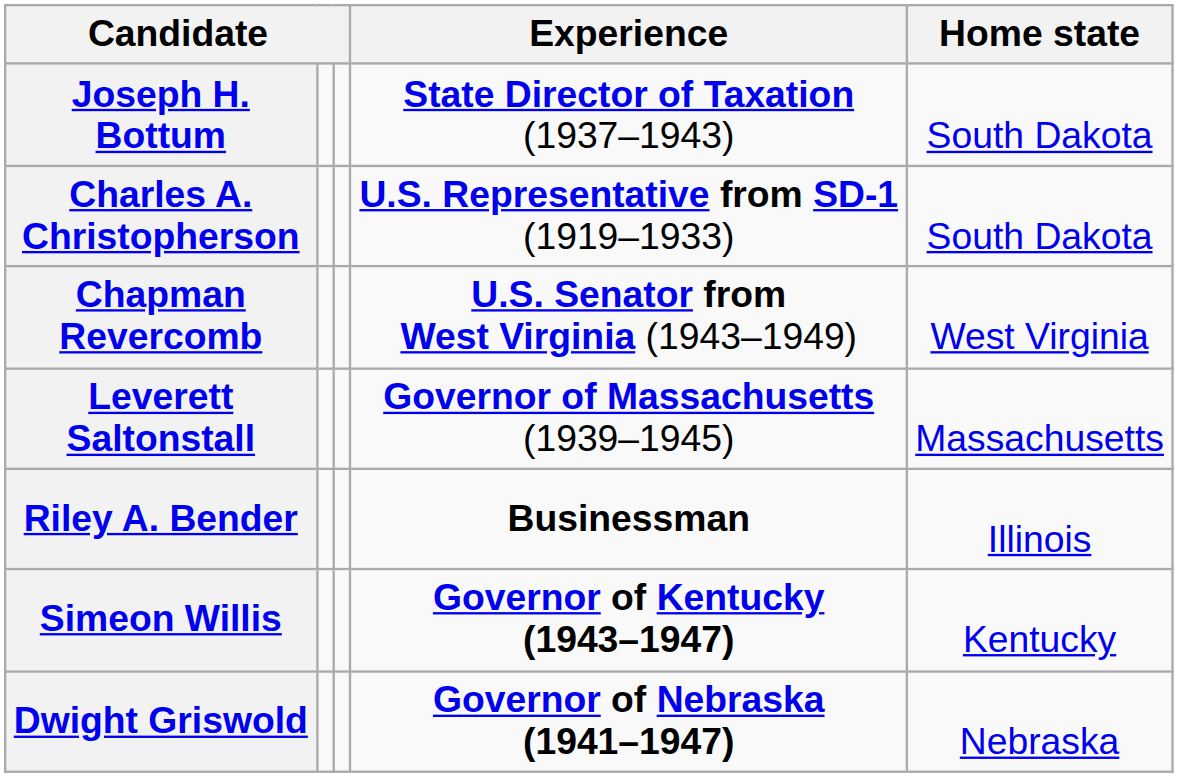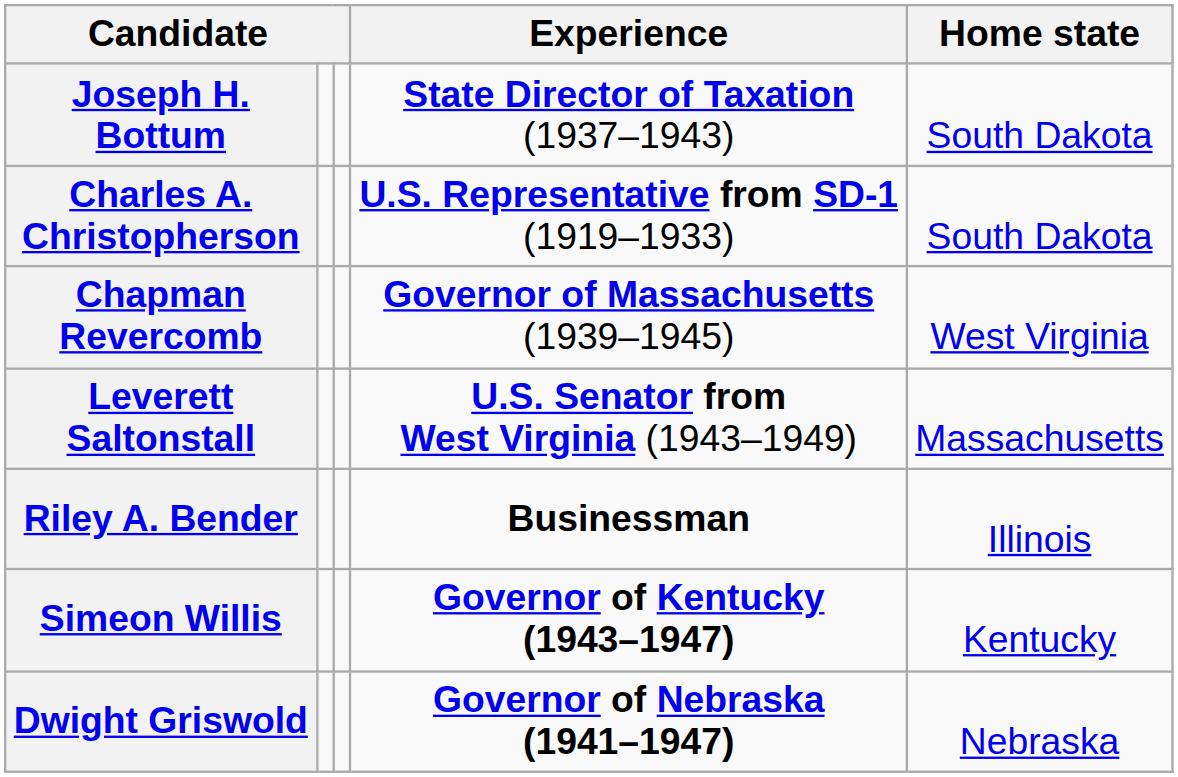(629, 316) U.S. Senator from West Virginia (1943–1949) -> (629, 316) Governor of Massachusetts (1939–1945)
(629, 417) Governor of Massachusetts (1939–1945) -> (629, 417) U.S. Senator from West Virginia (1943–1949)
